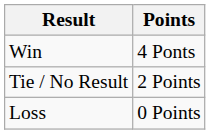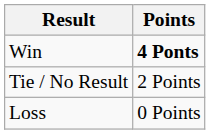(166, 50) normal -> (168, 50) bold
